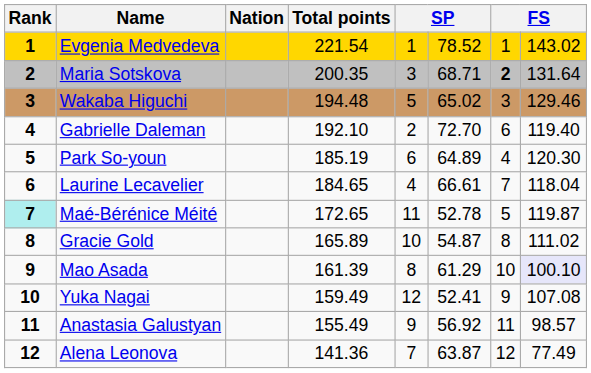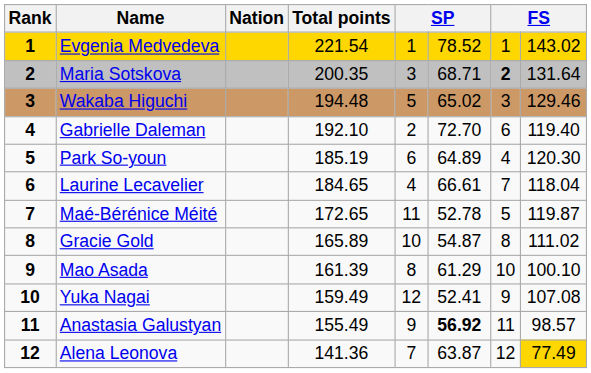(30, 213) paleturquoise background -> (30, 213) no background
(554, 269) lavender background -> (554, 269) no background
(459, 325) normal -> (459, 325) bold
(554, 353) no background -> (554, 353) gold background
